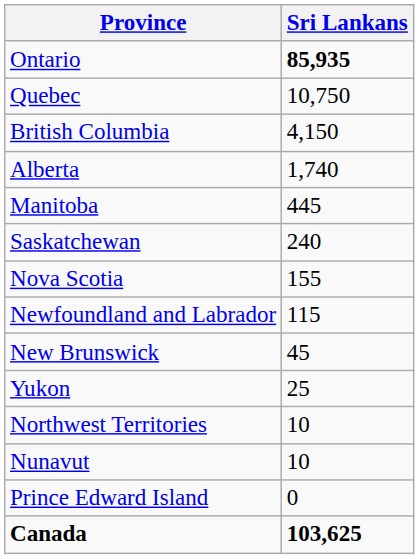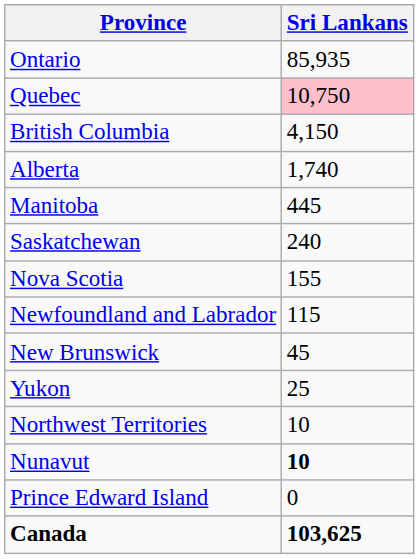(318, 59) bold -> (318, 59) normal
(318, 95) no background -> (318, 95) pink background
(298, 461) normal -> (298, 461) bold
